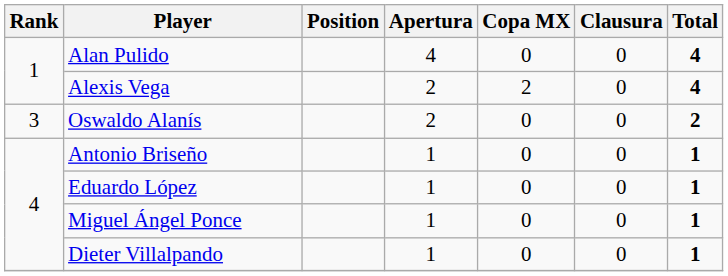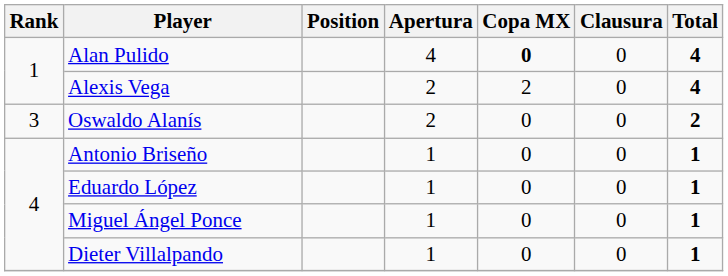(526, 54) normal -> (526, 54) bold
